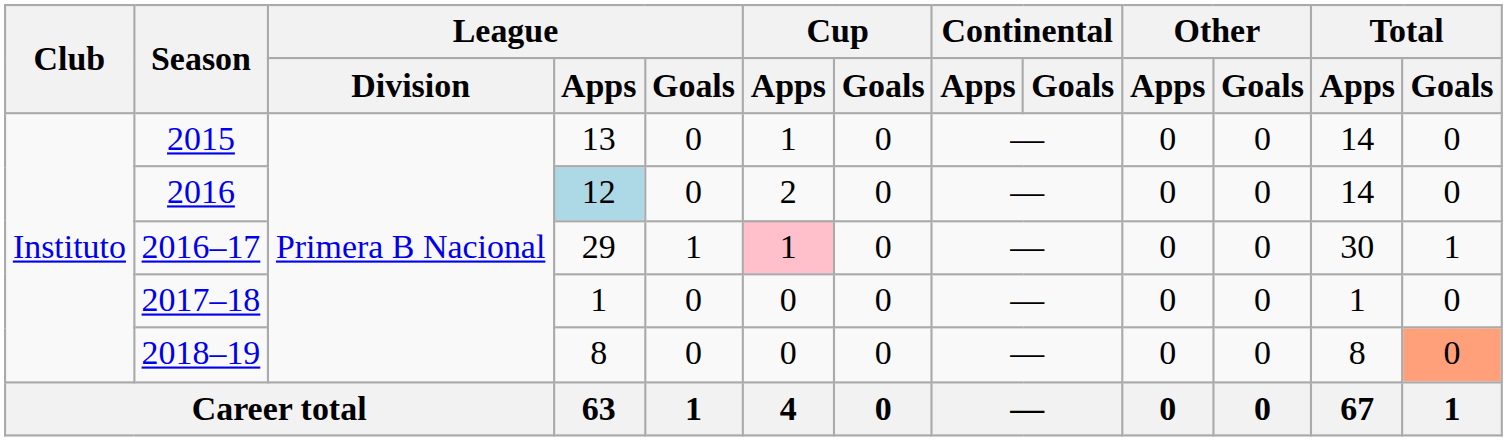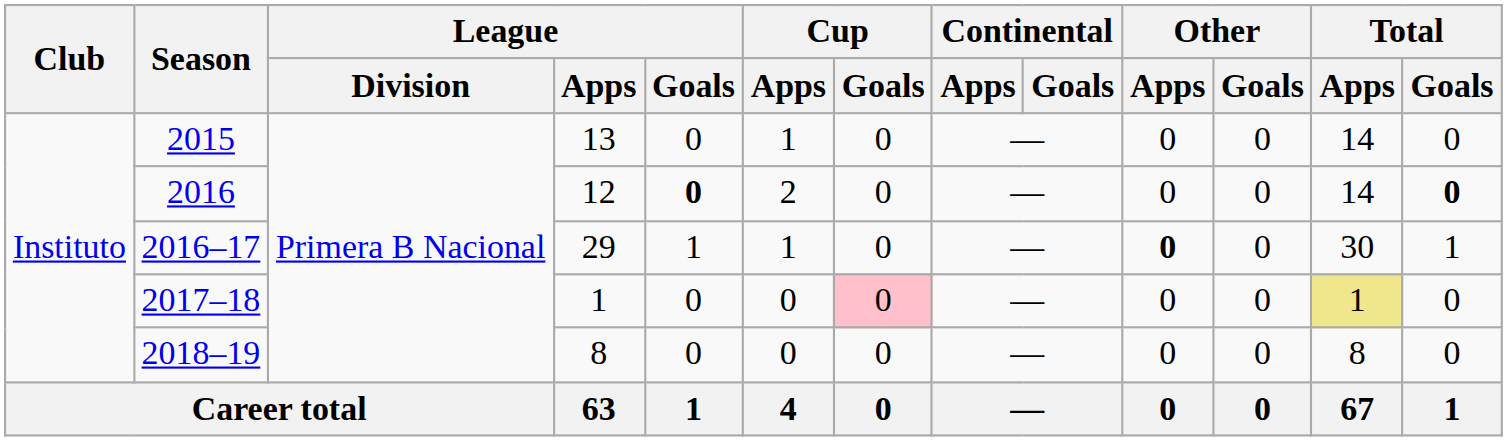(599, 192) lightblue background -> (599, 192) no background
(694, 192) normal -> (694, 192) bold
(1452, 192) normal -> (1452, 192) bold
(788, 246) pink background -> (788, 246) no background
(1168, 246) normal -> (1168, 246) bold
(883, 300) no background -> (883, 300) pink background
(1357, 300) no background -> (1357, 300) khaki background
(1452, 354) lightsalmon background -> (1452, 354) no background
